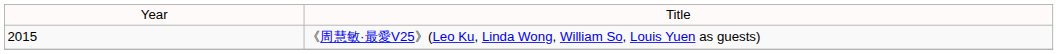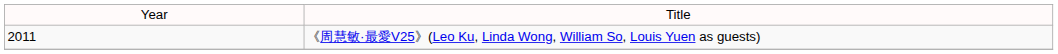(22, 37) 2015 -> (22, 37) 2011
